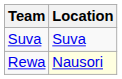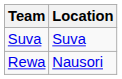(78, 62) lightyellow background -> (78, 62) no background
